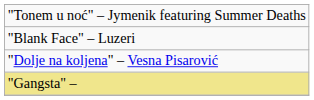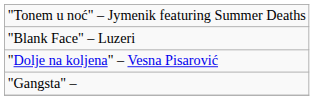(42, 83) khaki background -> (42, 83) no background
